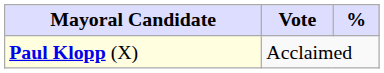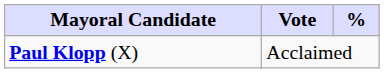(74, 51) lightyellow background -> (74, 51) no background
